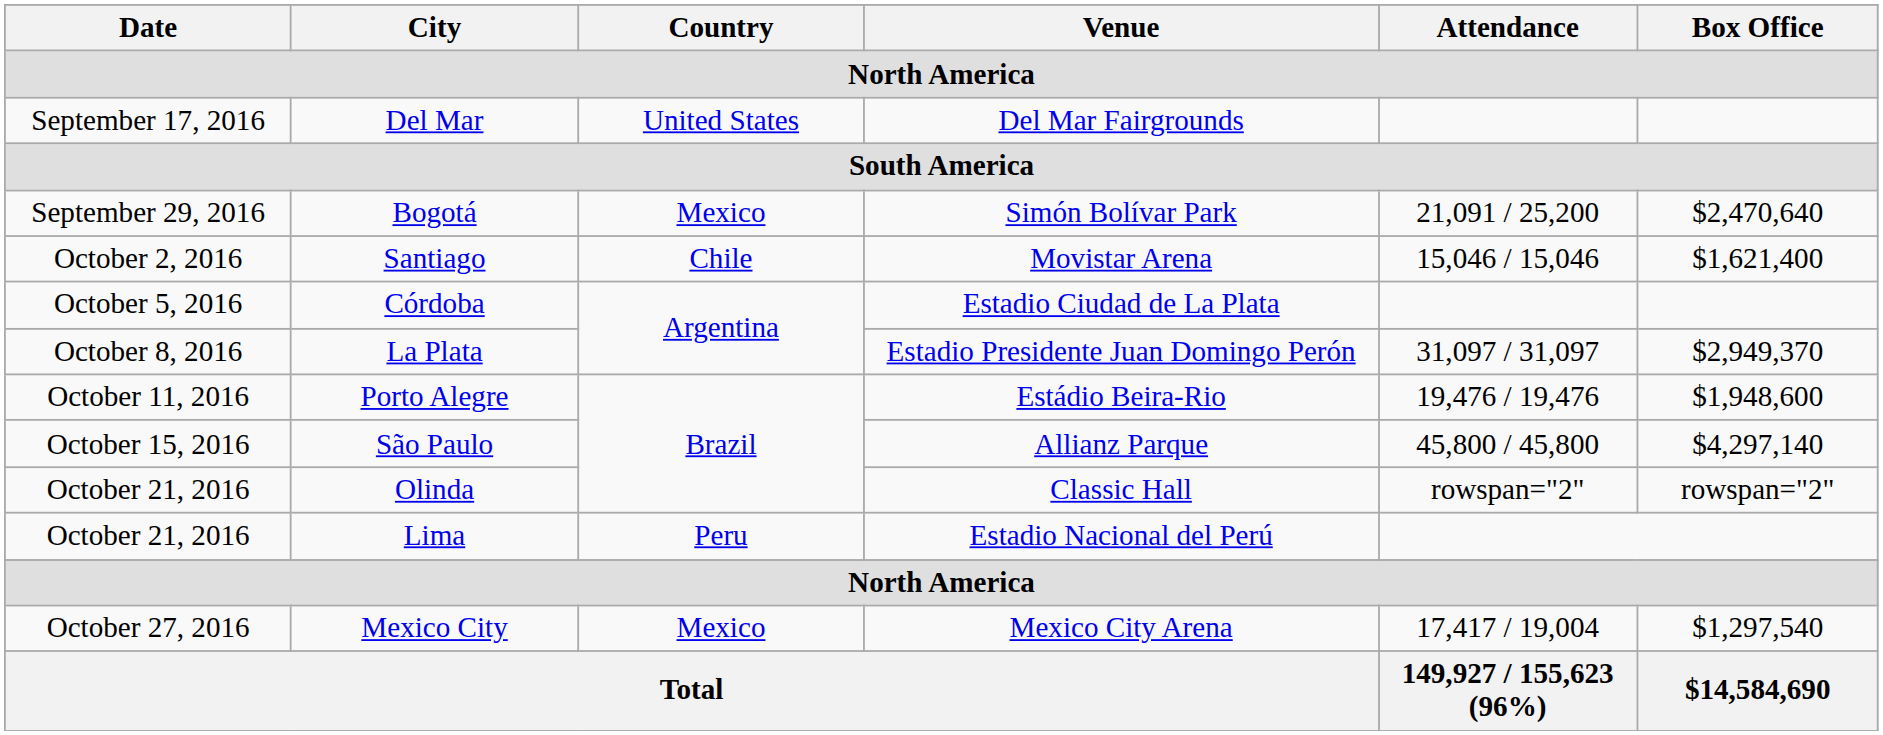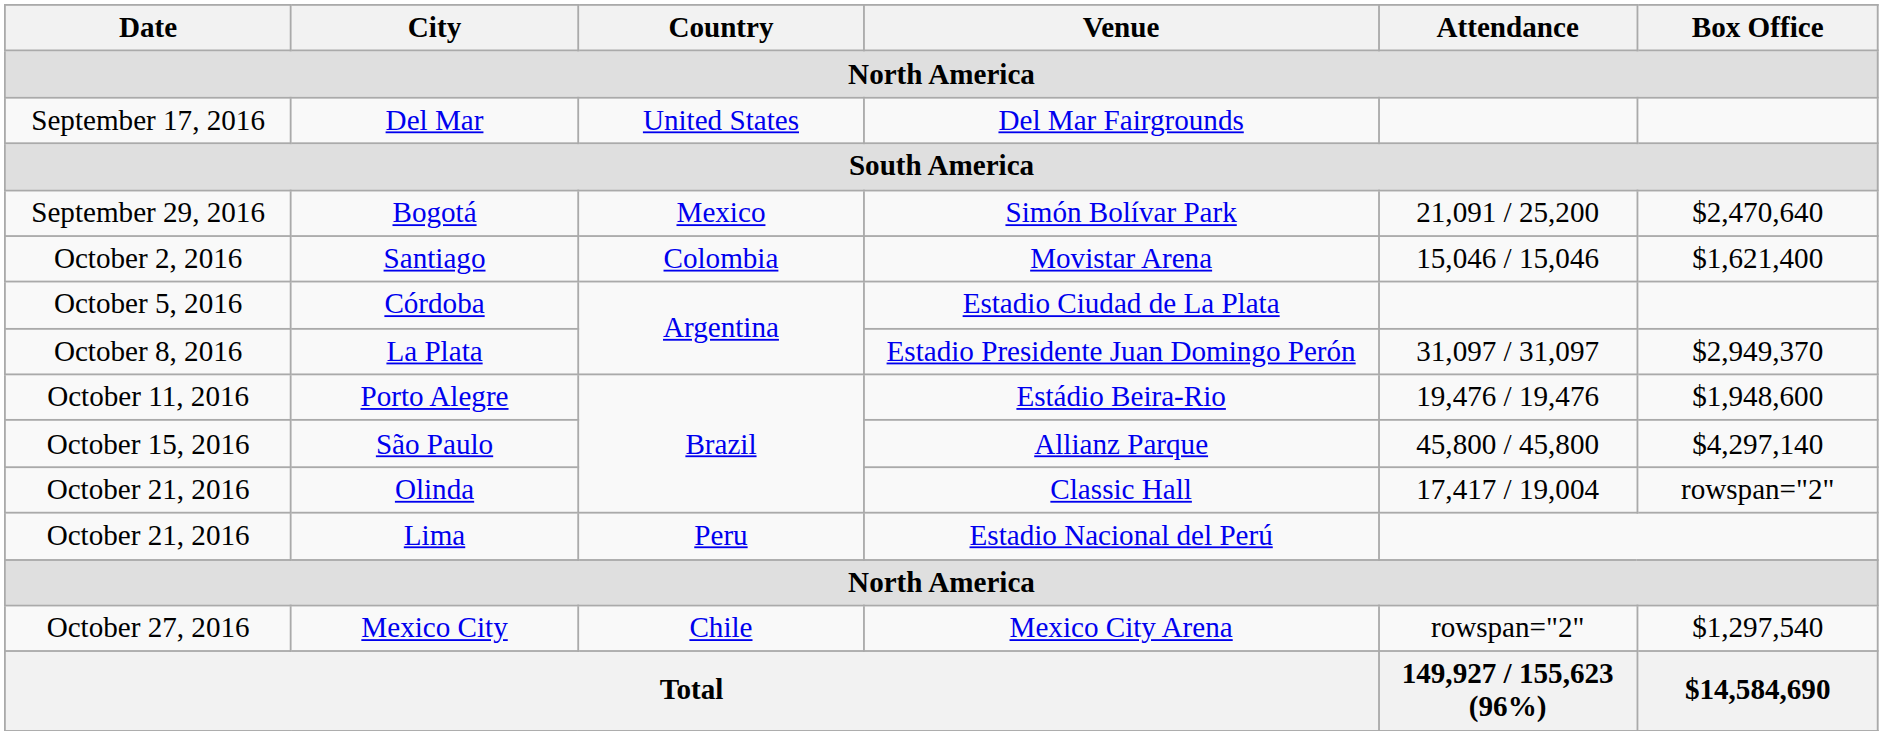(721, 258) Chile -> (721, 258) Colombia
(1508, 489) rowspan="2" -> (1508, 489) 17,417 / 19,004
(721, 627) Mexico -> (721, 627) Chile
(1508, 627) 17,417 / 19,004 -> (1508, 627) rowspan="2"
